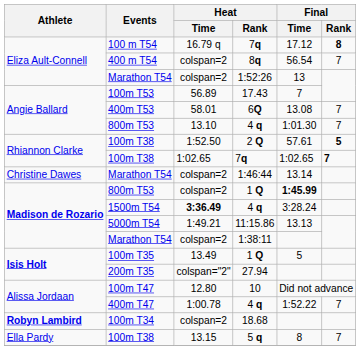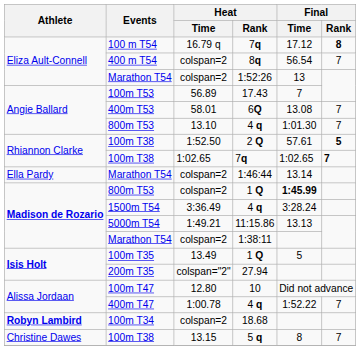(44, 175) Christine Dawes -> (30, 175) Ella Pardy
(204, 207) bold -> (204, 207) normal
(30, 337) Ella Pardy -> (44, 337) Christine Dawes
